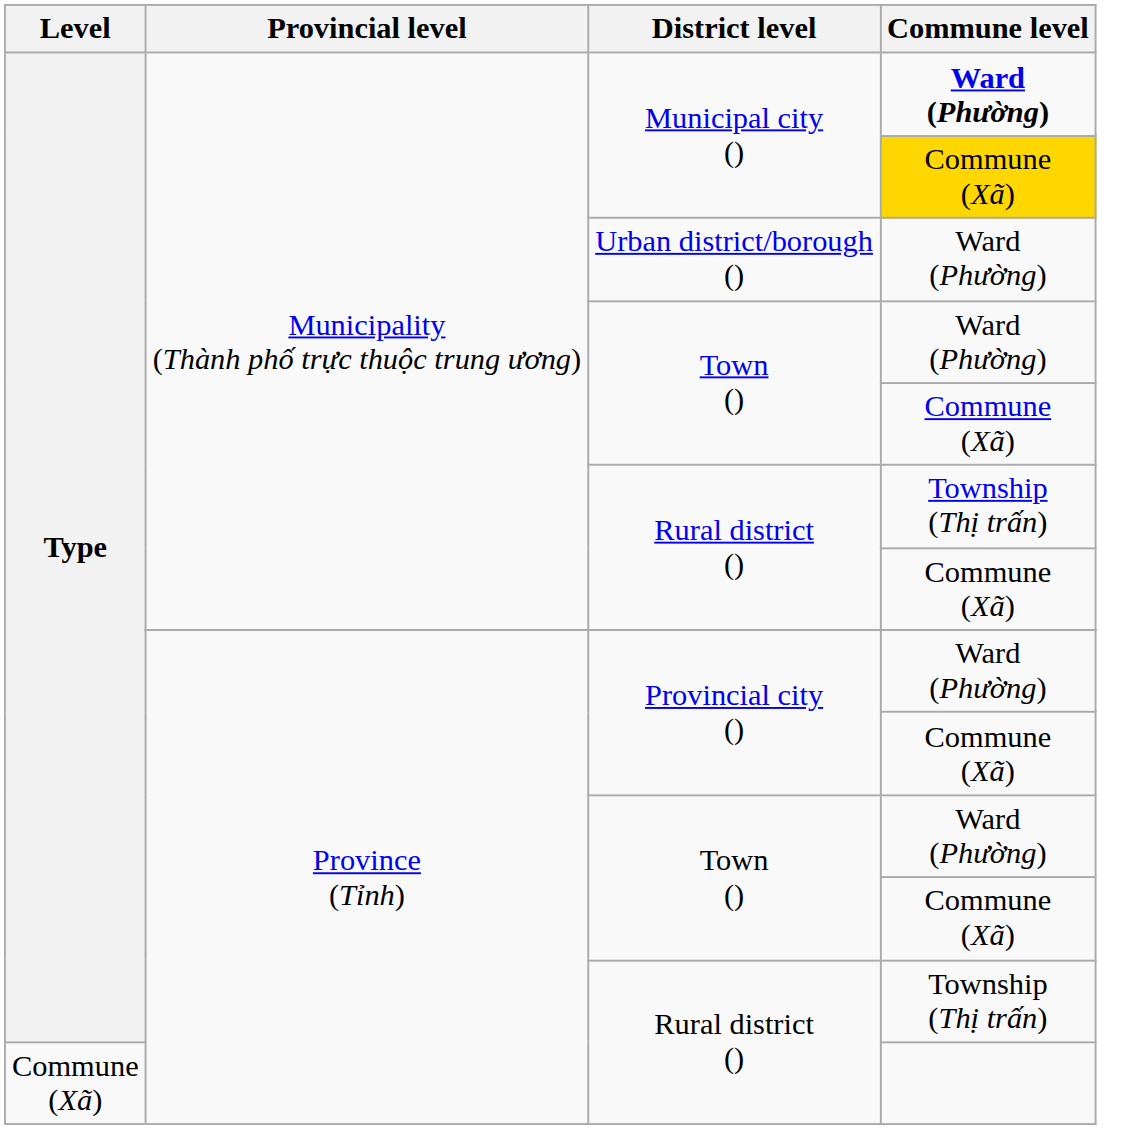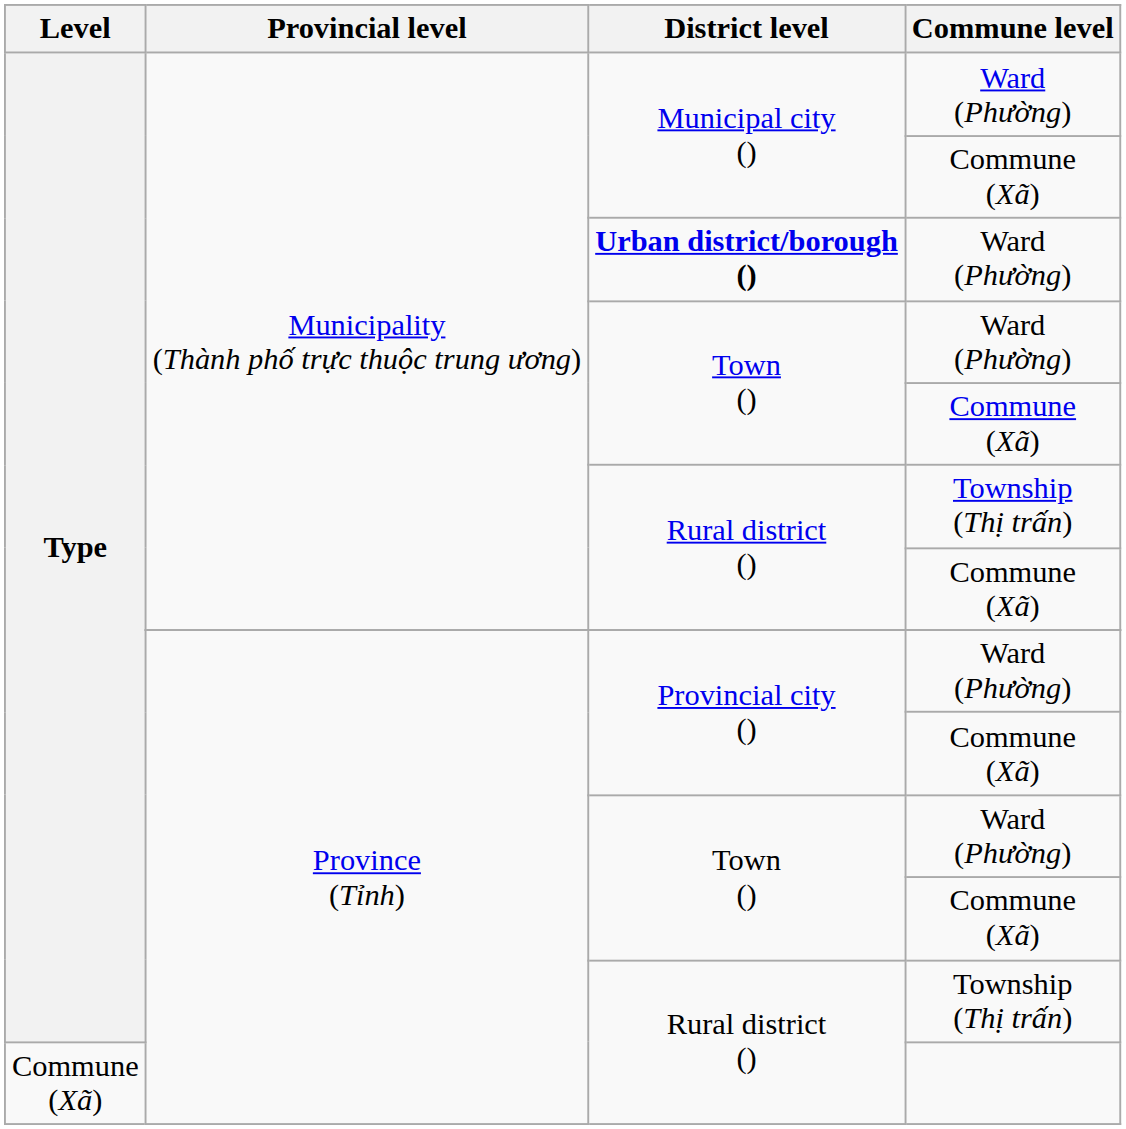(988, 93) bold -> (1013, 93) normal
(988, 176) gold background -> (1013, 176) no background
(734, 258) normal -> (747, 258) bold
